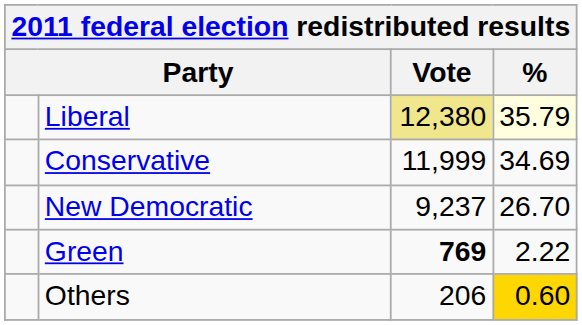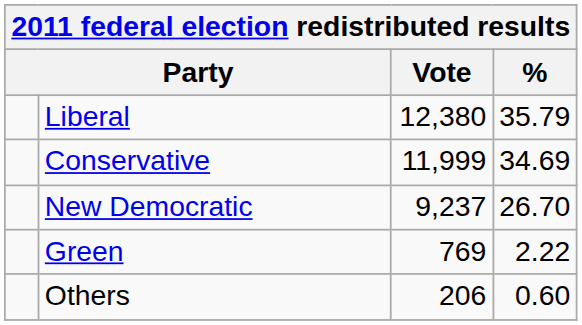(443, 116) khaki background -> (443, 116) no background
(535, 116) lightyellow background -> (535, 116) no background
(463, 251) bold -> (463, 251) normal
(543, 296) gold background -> (543, 296) no background
